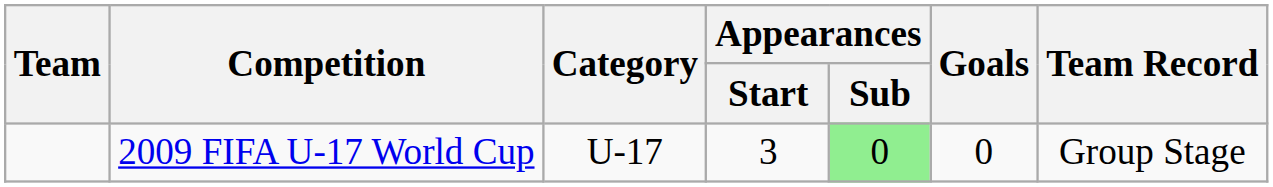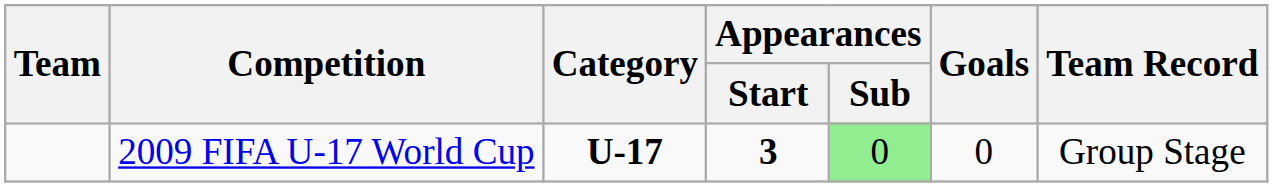(625, 151) normal -> (625, 151) bold
(768, 151) normal -> (768, 151) bold
